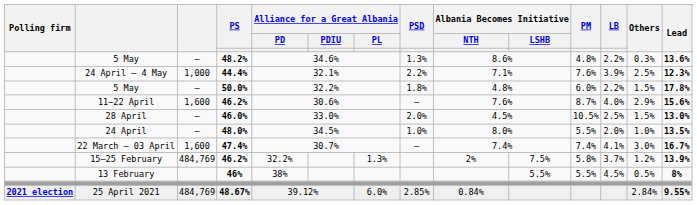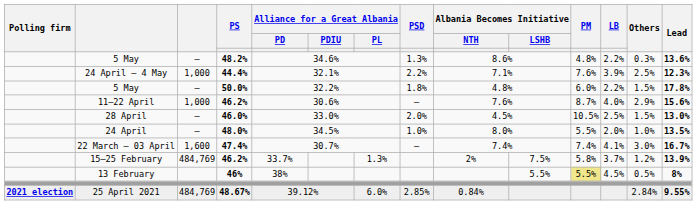(197, 102) 1,600 -> (197, 102) 1,000
(280, 159) 32.2% -> (280, 159) 33.7%
(586, 174) no background -> (586, 174) khaki background
